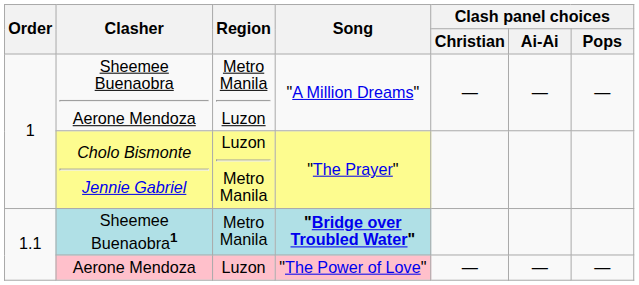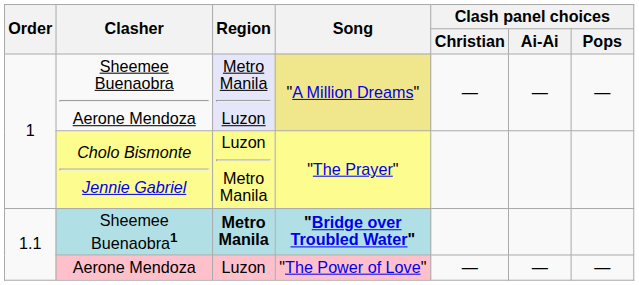(244, 92) no background -> (244, 92) lavender background
(353, 92) no background -> (353, 92) khaki background
(244, 232) normal -> (244, 232) bold
